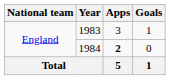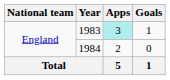(118, 30) no background -> (118, 30) paleturquoise background
(118, 48) bold -> (118, 48) normal
